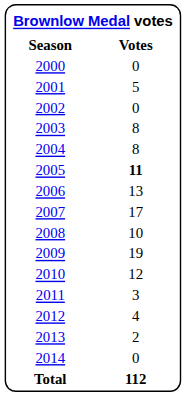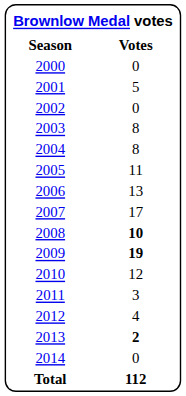(136, 170) bold -> (136, 170) normal
(136, 233) normal -> (136, 233) bold
(136, 254) normal -> (136, 254) bold
(136, 337) normal -> (136, 337) bold
